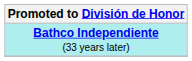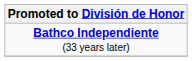(96, 39) paleturquoise background -> (96, 39) no background
